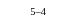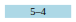(38, 11) no background -> (38, 11) lightblue background
